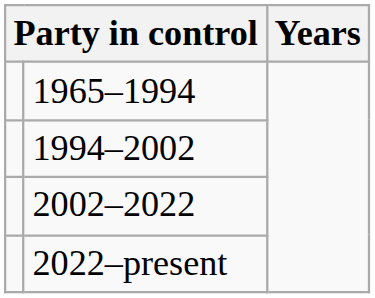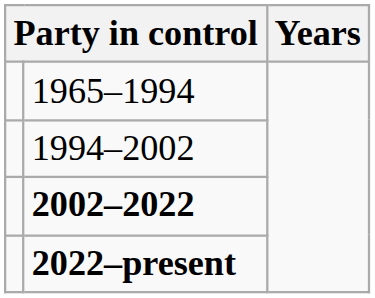(114, 205) normal -> (113, 205) bold
(130, 262) normal -> (134, 262) bold
